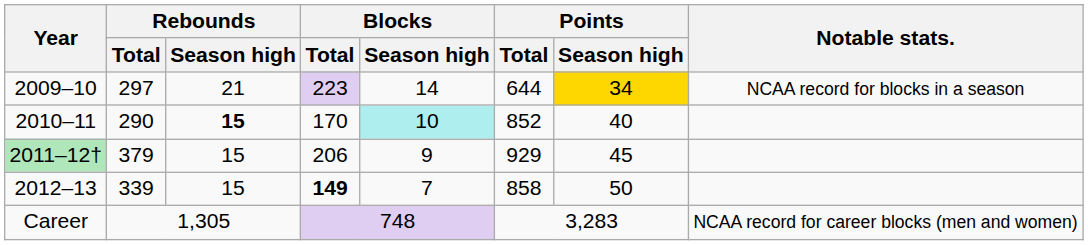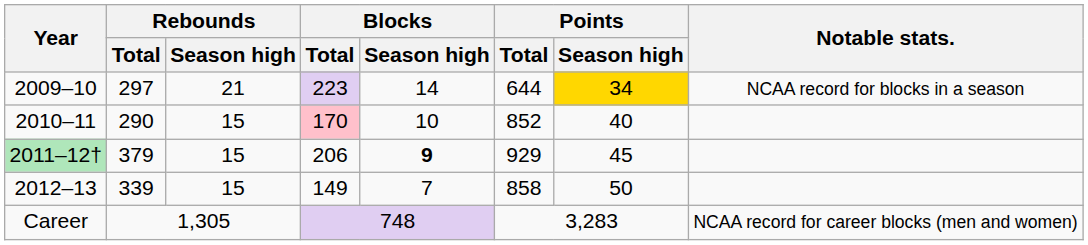(233, 121) bold -> (233, 121) normal
(330, 121) no background -> (330, 121) pink background
(427, 121) paleturquoise background -> (427, 121) no background
(427, 155) normal -> (427, 155) bold
(330, 188) bold -> (330, 188) normal
